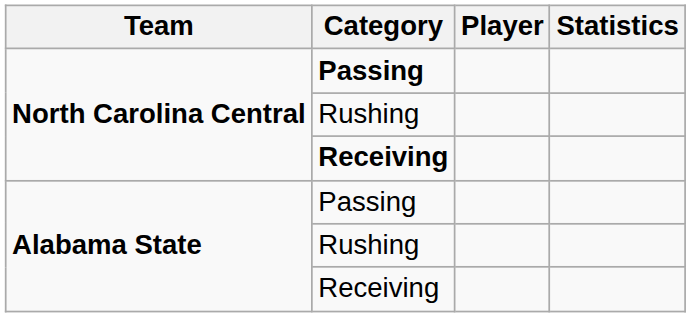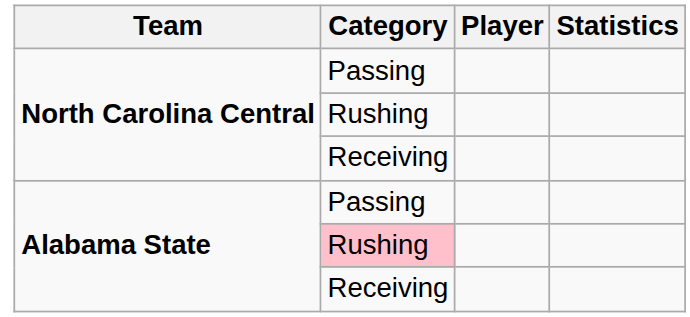(371, 70) bold -> (376, 70) normal
(383, 157) bold -> (388, 157) normal
(369, 245) no background -> (378, 245) pink background
